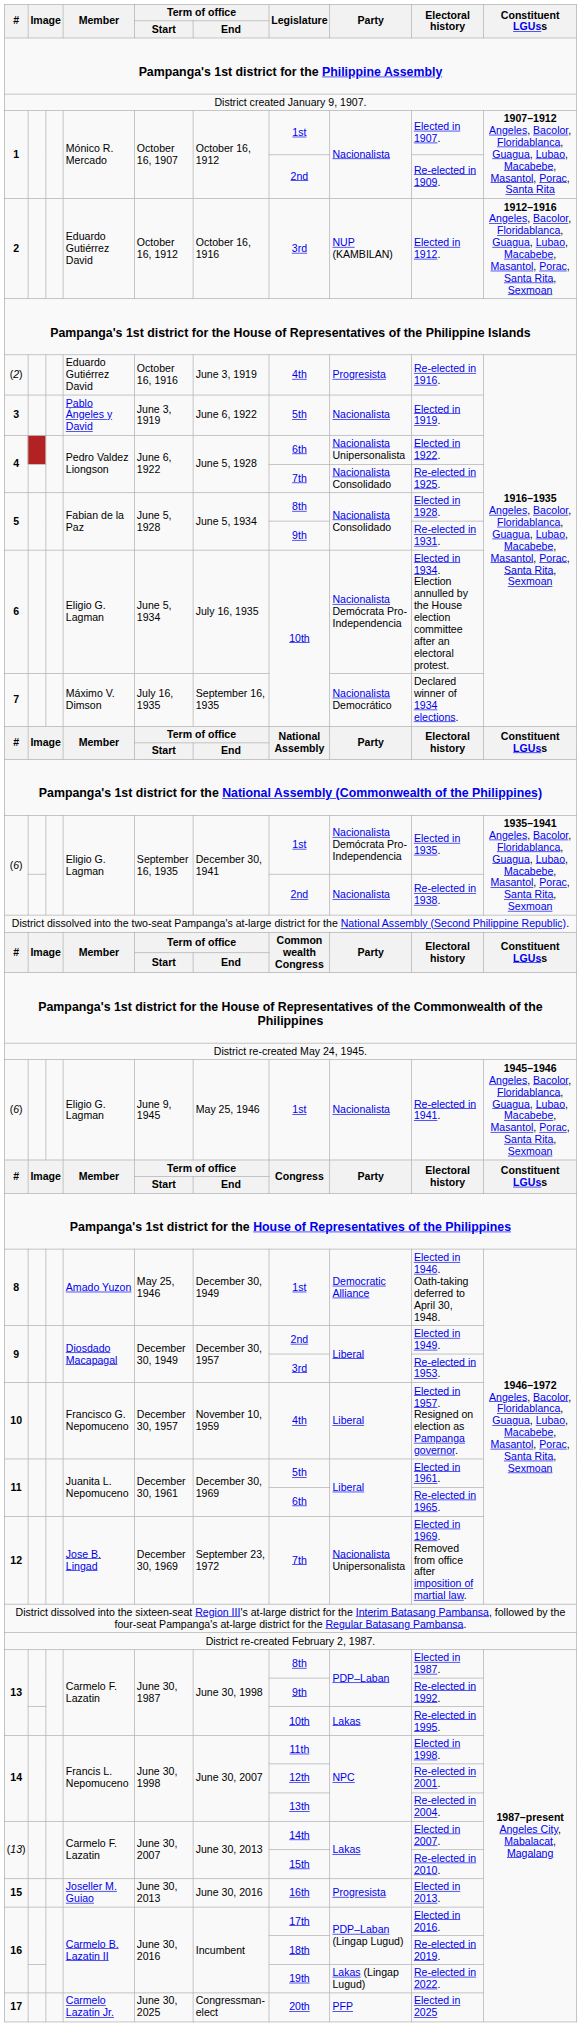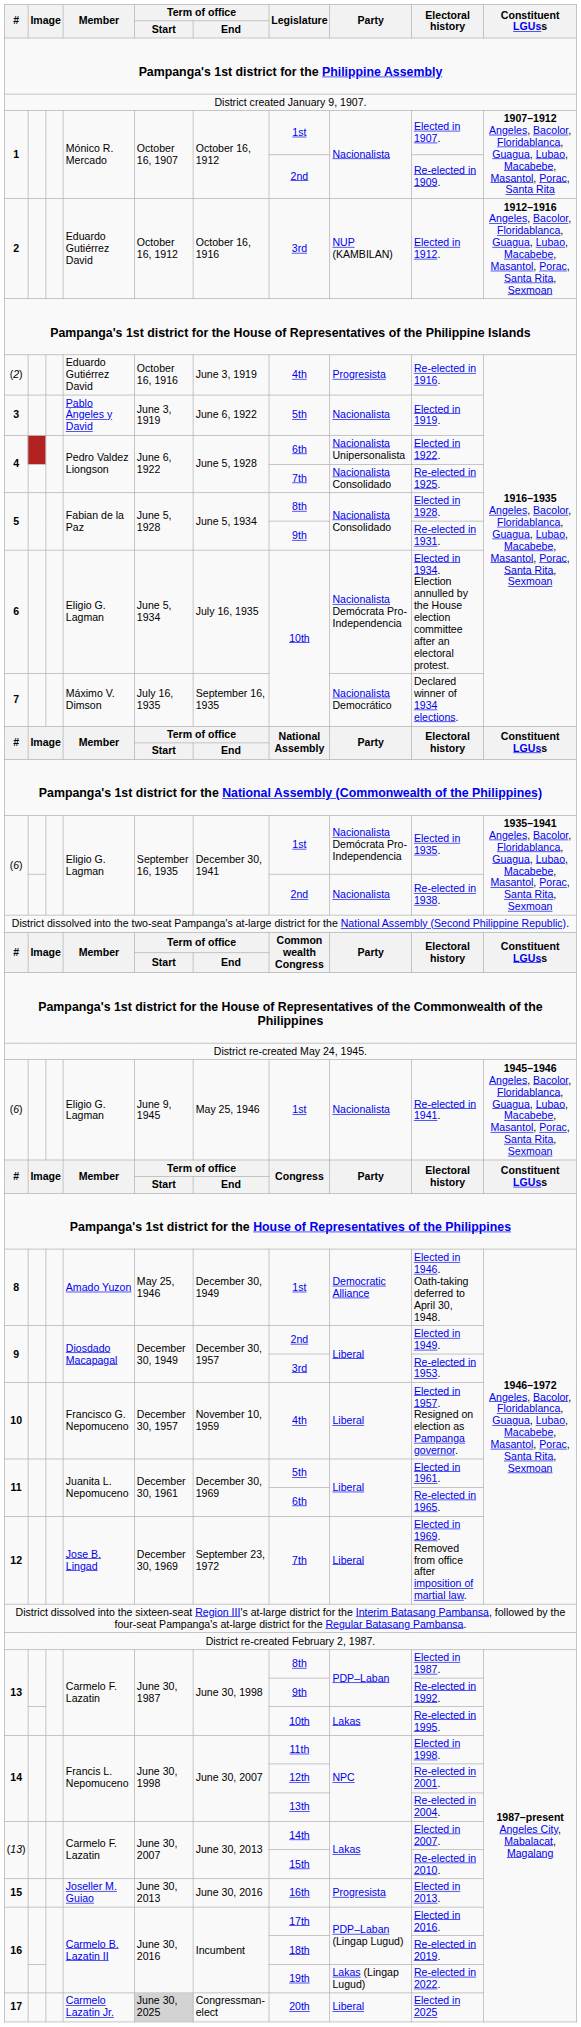(369, 1560) Nacionalista Unipersonalista -> (348, 1560) Liberal
(157, 2007) no background -> (157, 2007) lightgrey background
(343, 2007) PFP -> (348, 2007) Liberal
